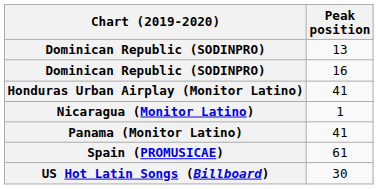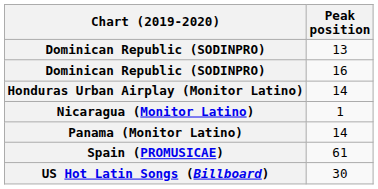(340, 91) 41 -> (340, 91) 14
(340, 132) 41 -> (340, 132) 14
